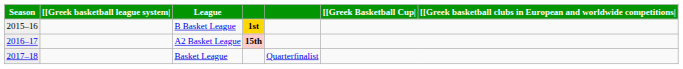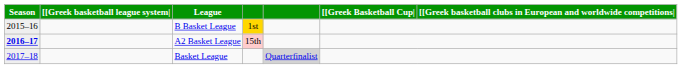(254, 26) bold -> (253, 26) normal
(22, 41) normal -> (22, 41) bold
(254, 41) bold -> (253, 41) normal
(292, 55) no background -> (291, 55) lightgrey background
